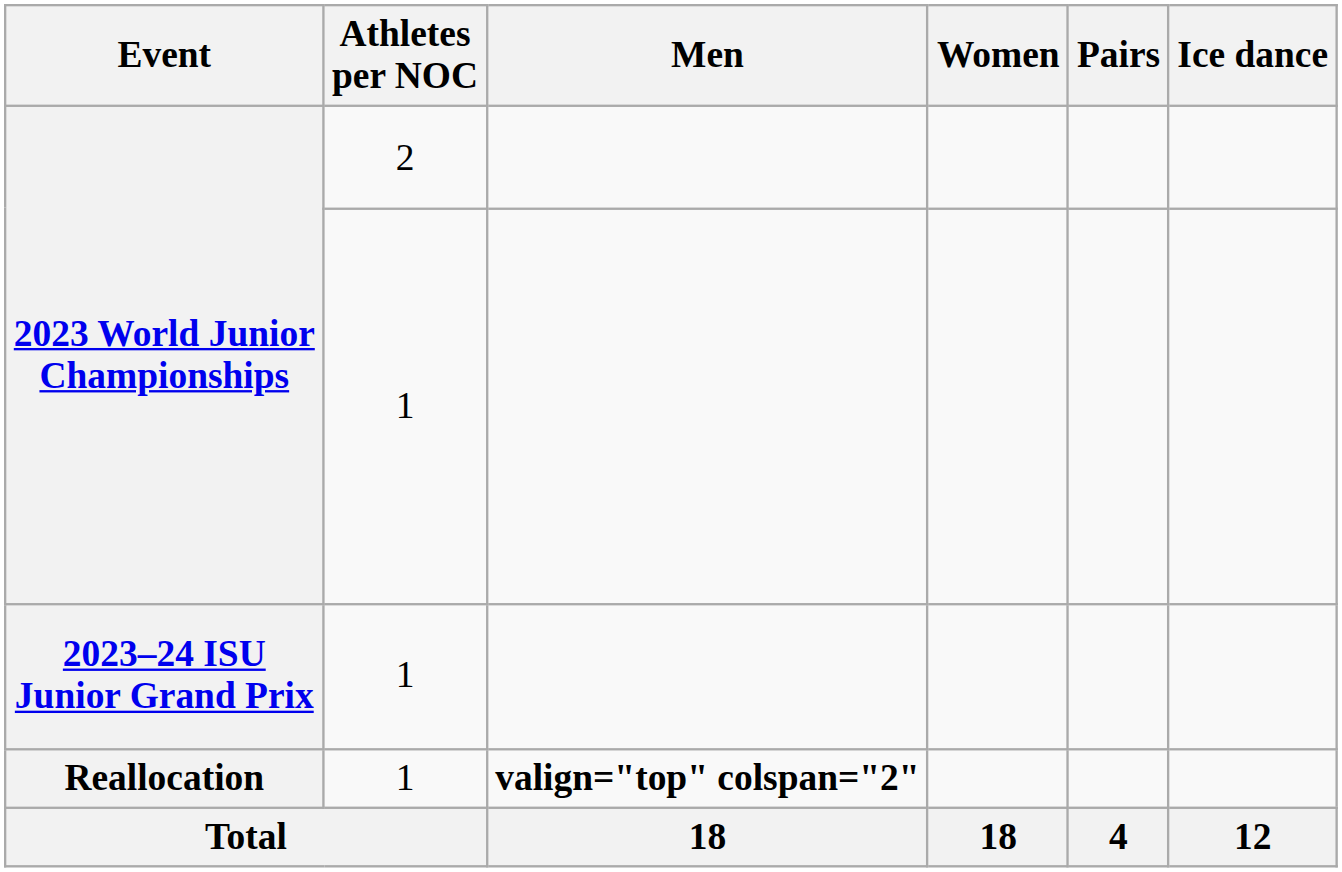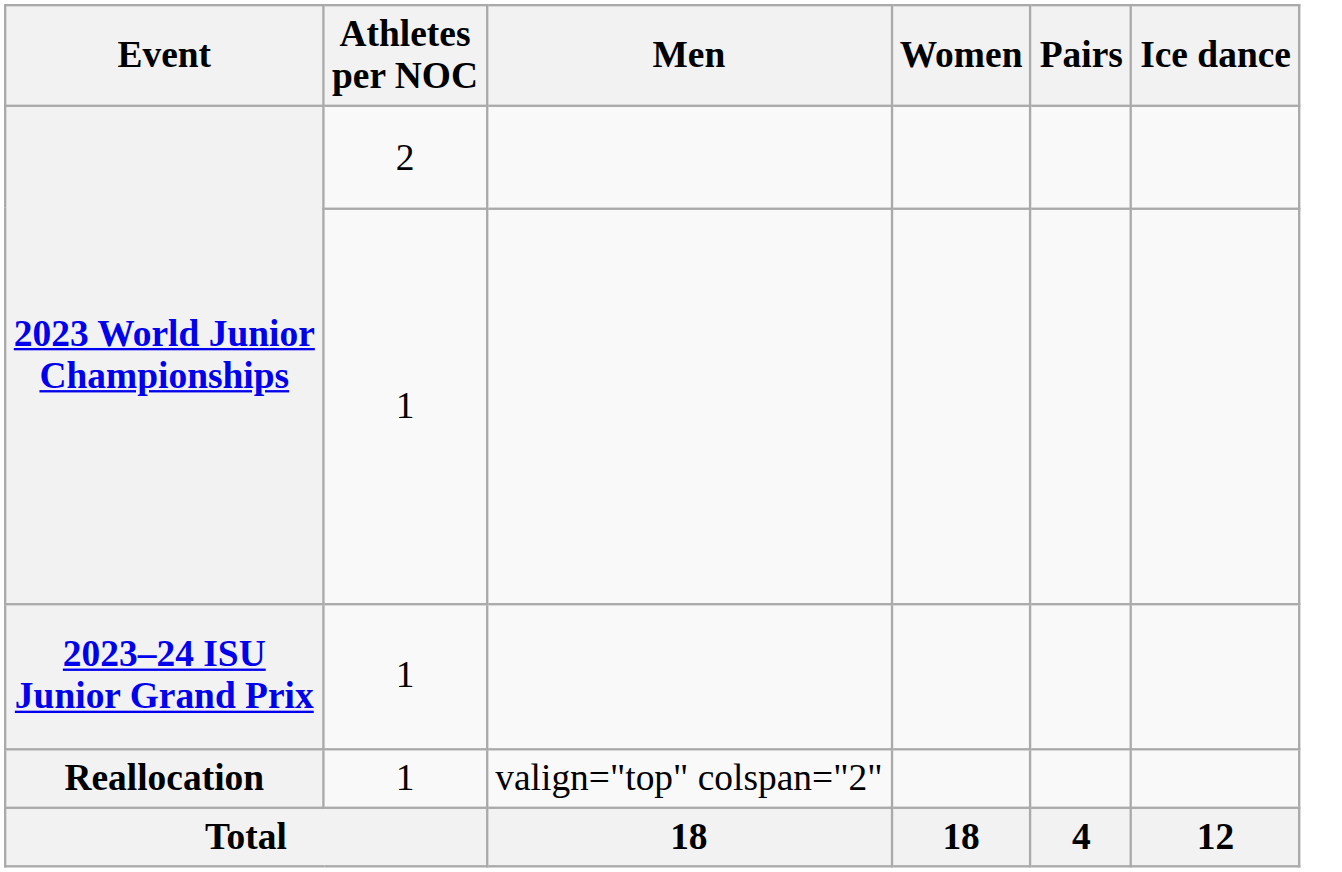(707, 777) bold -> (689, 777) normal
